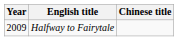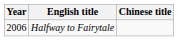(17, 28) 2009 -> (17, 28) 2006
